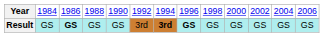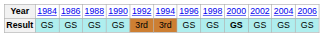(71, 26) bold -> (71, 26) normal
(165, 26) bold -> (165, 26) normal
(189, 26) bold -> (189, 26) normal
(236, 26) normal -> (236, 26) bold
